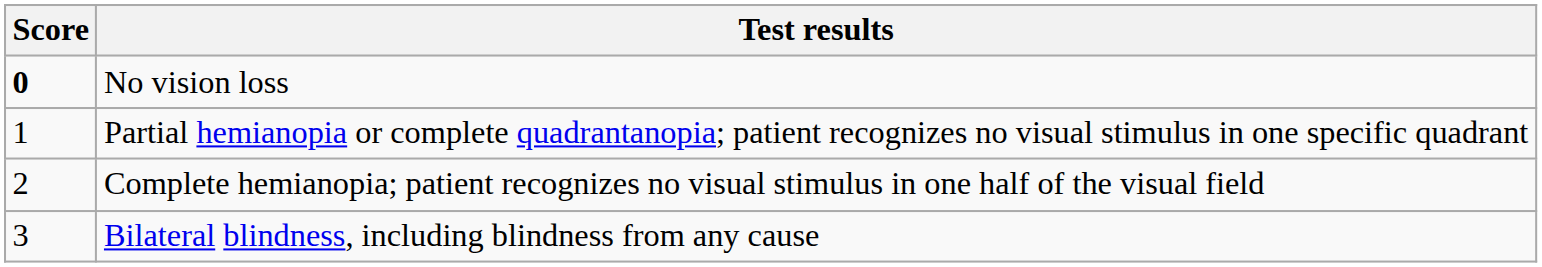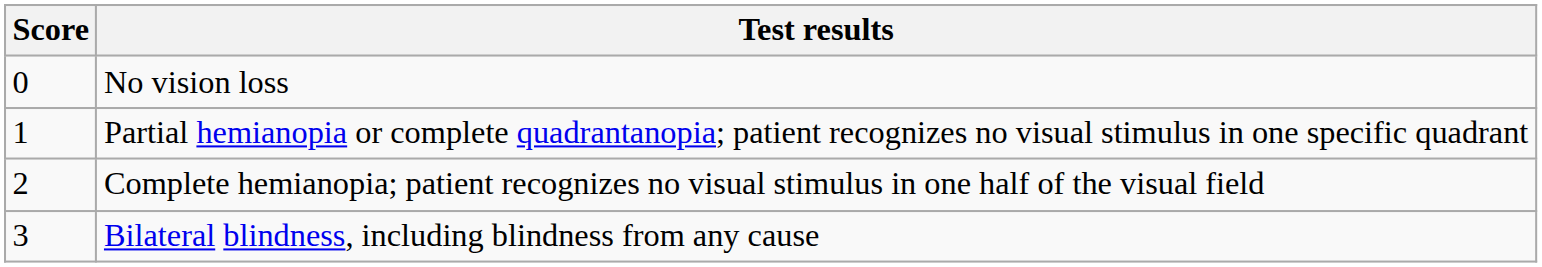(21, 81) bold -> (21, 81) normal
